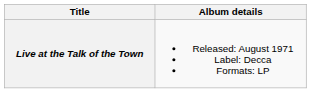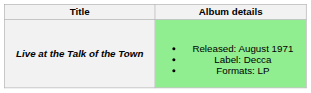(231, 59) no background -> (231, 59) lightgreen background
